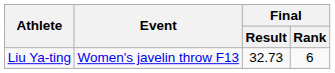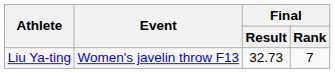(310, 58) 6 -> (310, 58) 7
